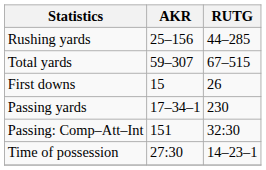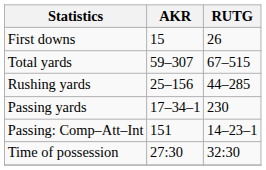rows swapped: (42, 84) <-> (49, 39)
(223, 130) 32:30 -> (232, 130) 14–23–1
(232, 153) 14–23–1 -> (223, 153) 32:30
